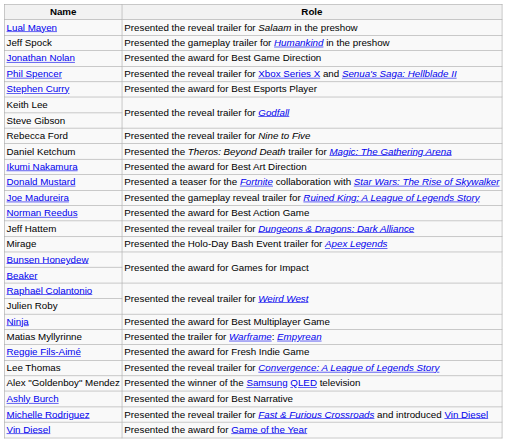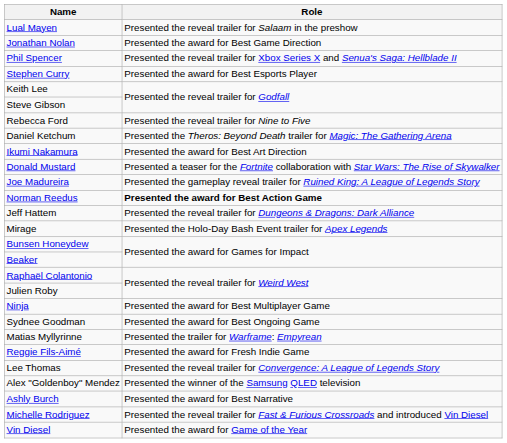- row: (29, 43)
(217, 213) normal -> (223, 197) bold
+ row: (46, 321)
